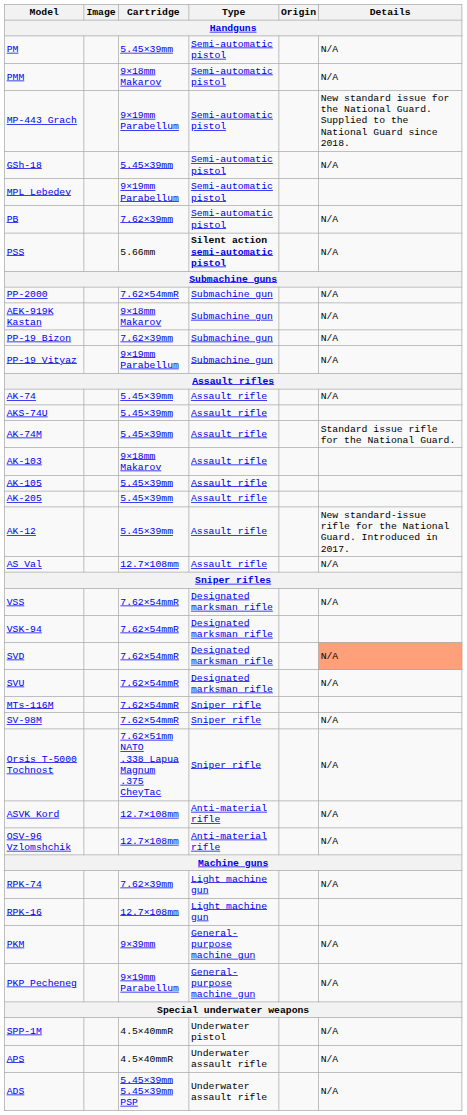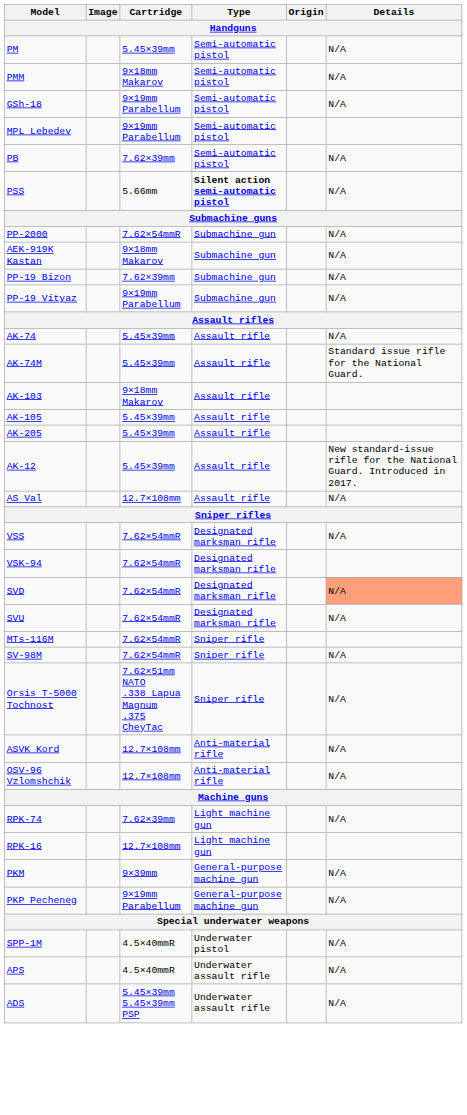- row: (42, 121)
(147, 165) 5.45×39mm -> (151, 104) 9×19mm Parabellum
- row: (27, 413)
